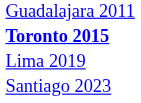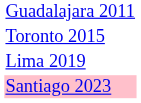(57, 36) bold -> (55, 36) normal
(58, 86) no background -> (58, 86) pink background
